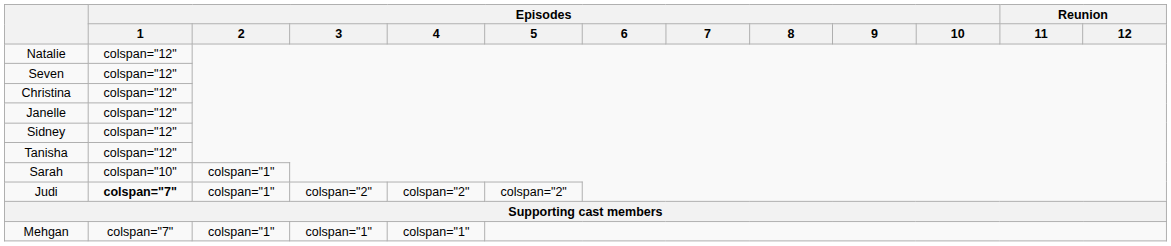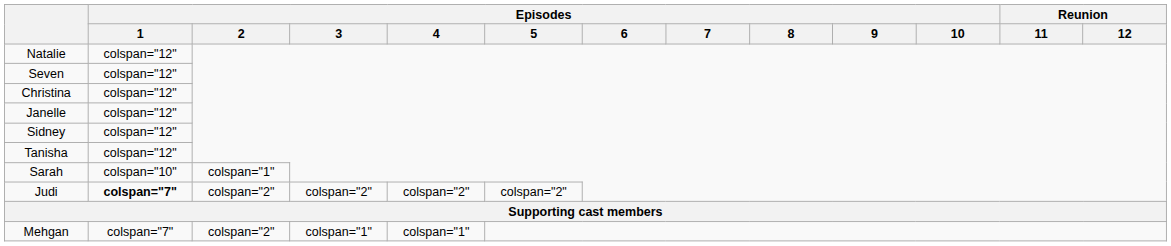(241, 191) colspan="1" -> (241, 191) colspan="2"
(241, 231) colspan="1" -> (241, 231) colspan="2"
